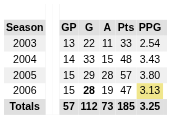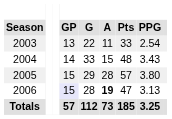(69, 91) no background -> (69, 91) lavender background
(89, 91) bold -> (89, 91) normal
(107, 91) normal -> (107, 91) bold
(150, 91) khaki background -> (150, 91) no background
